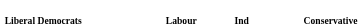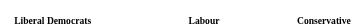- column: (242, 8)
